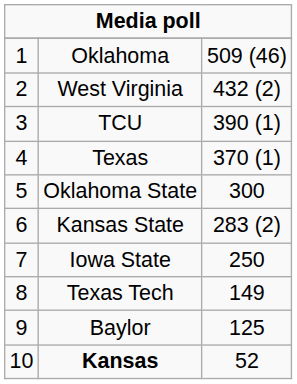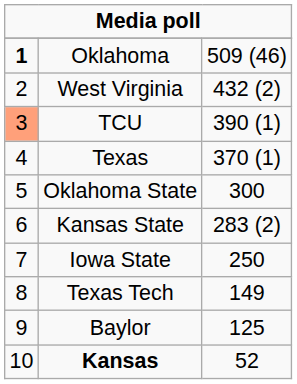(22, 55) normal -> (22, 55) bold
(22, 123) no background -> (22, 123) lightsalmon background
